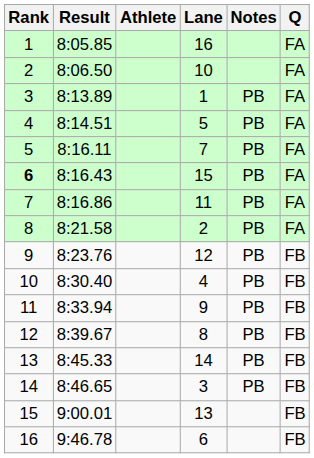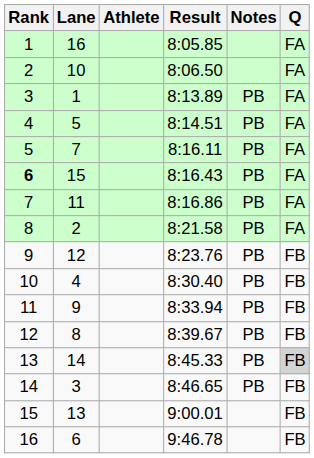columns swapped: (203, 17) <-> (84, 17)
(295, 360) no background -> (295, 360) lightgrey background
